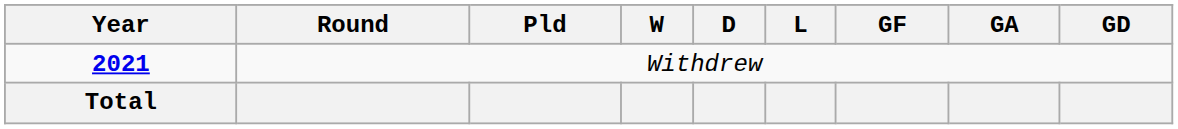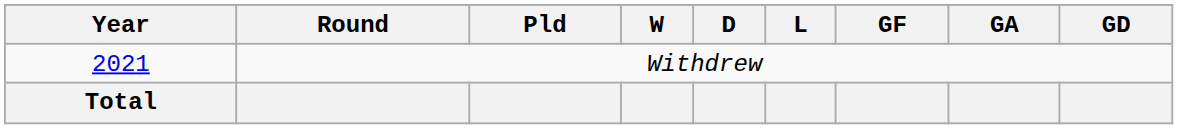(121, 64) bold -> (121, 64) normal
